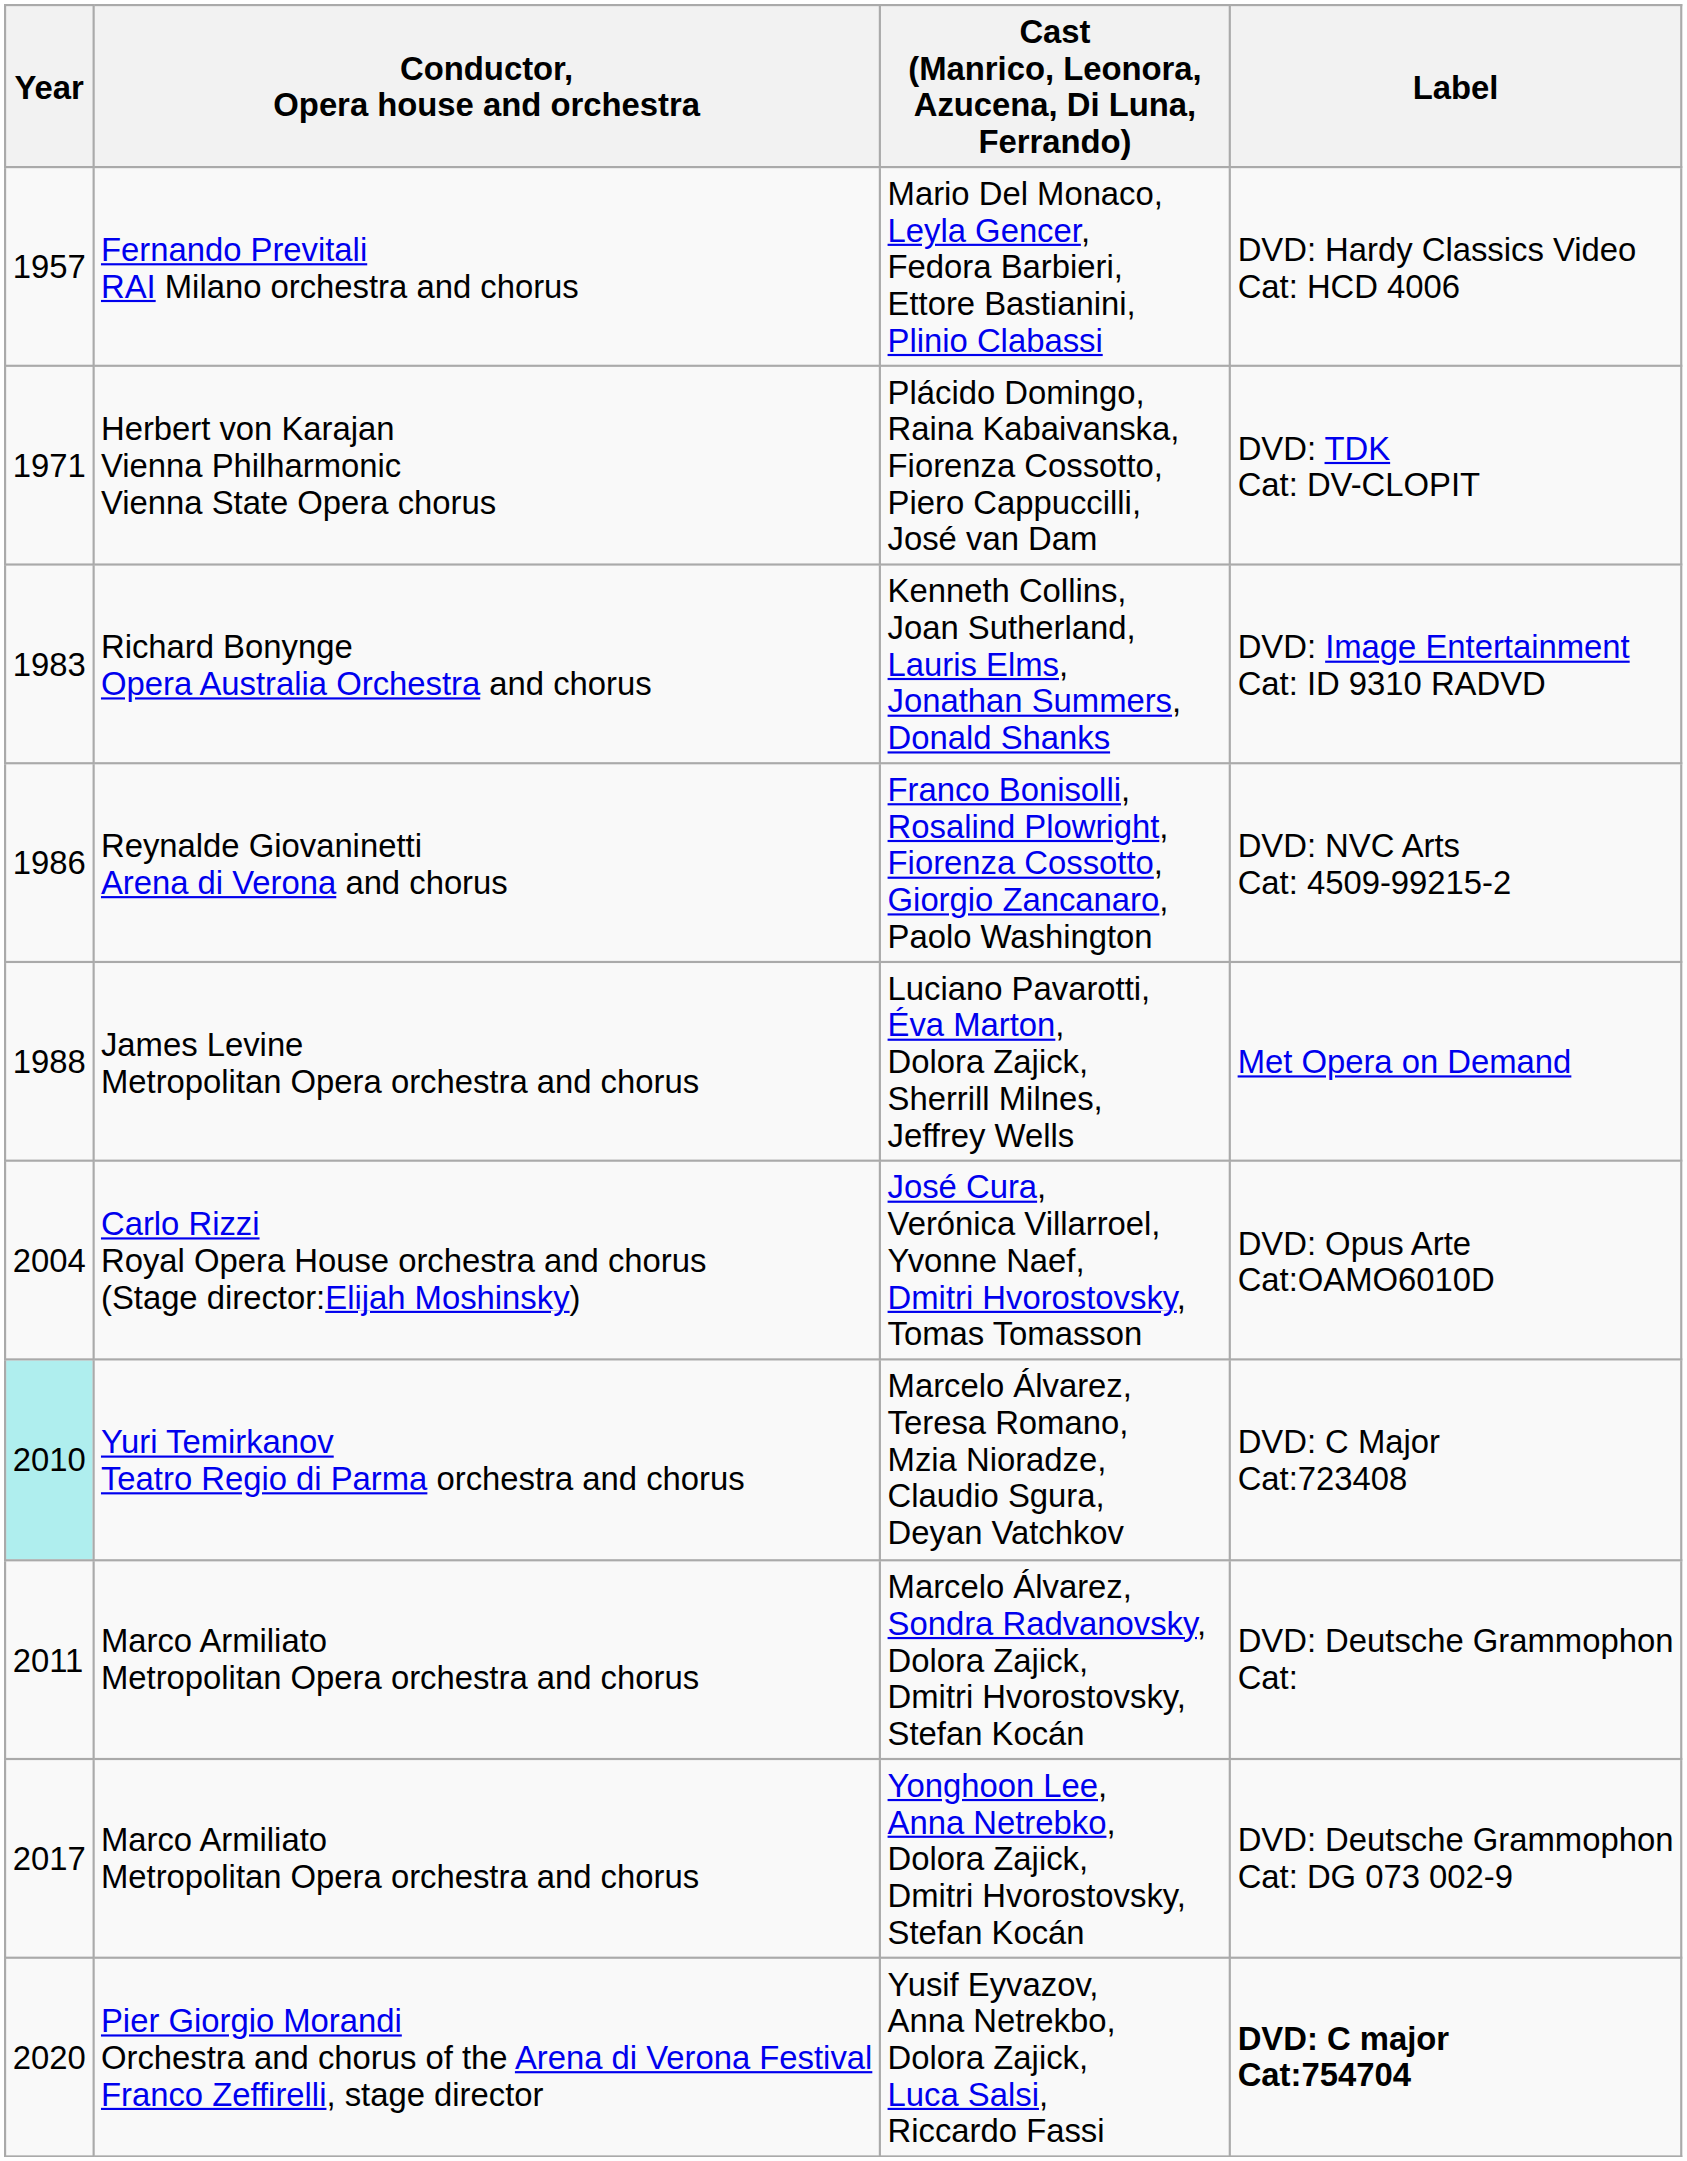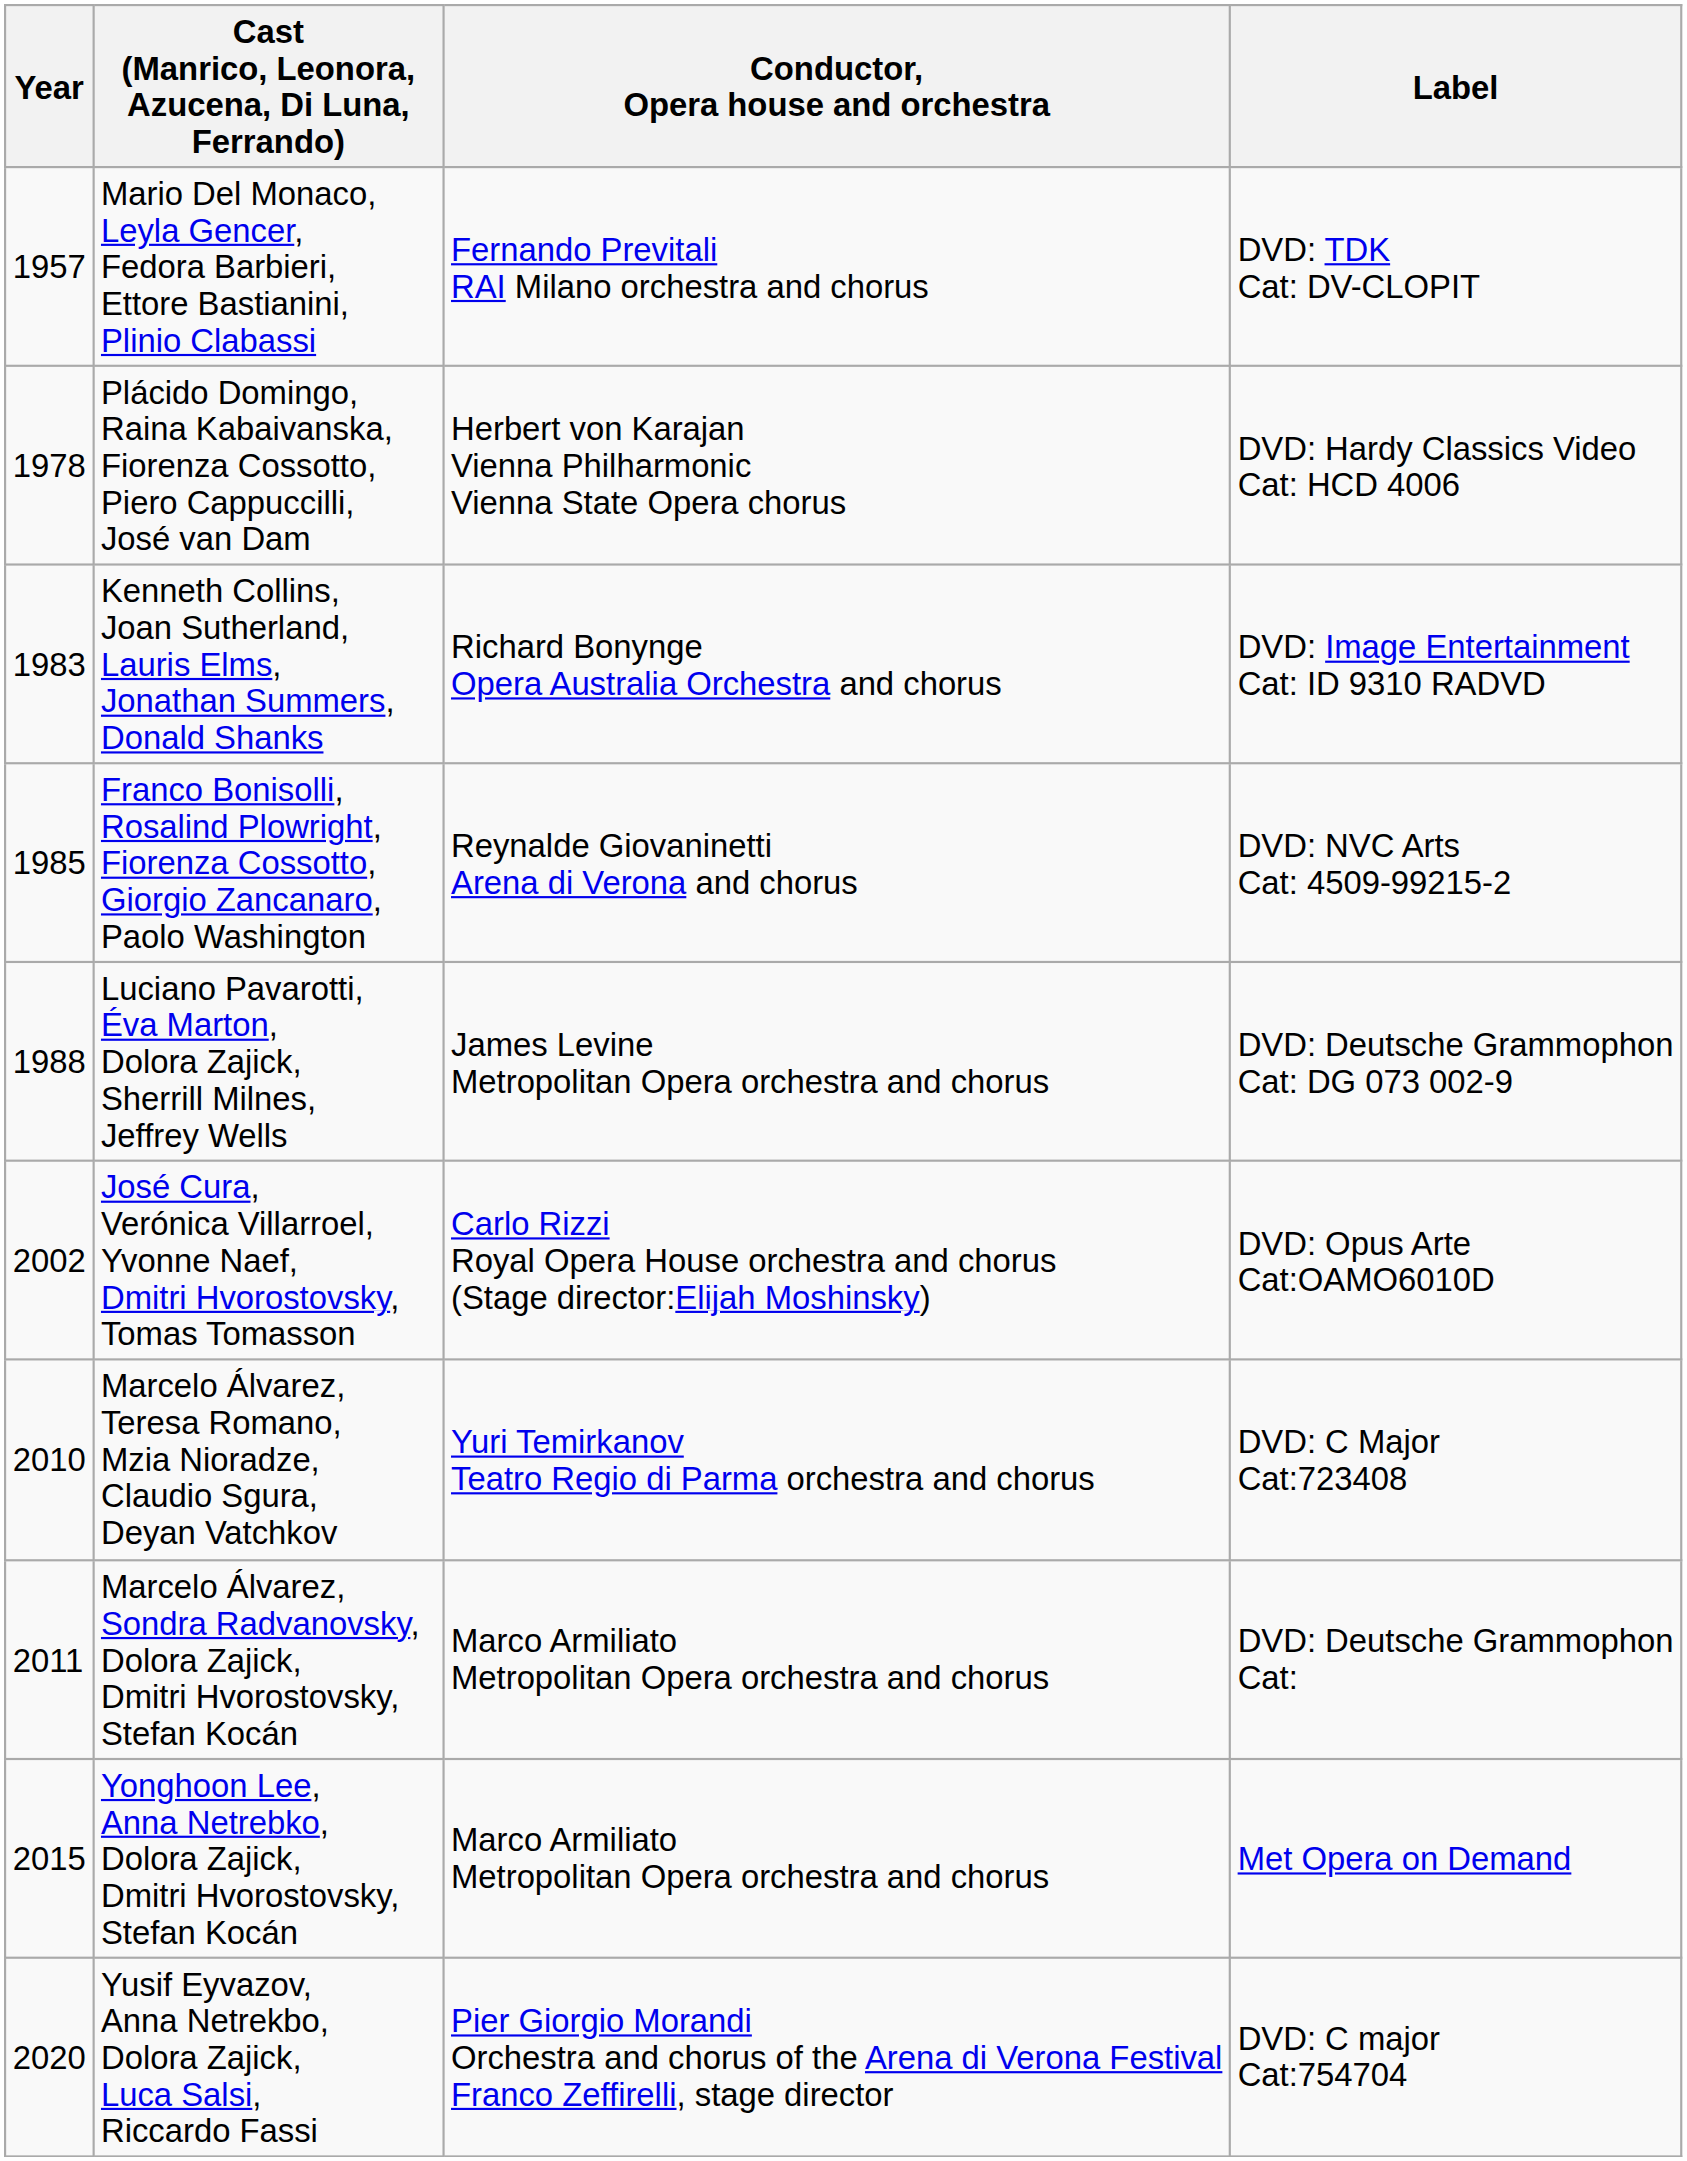columns swapped: (1055, 86) <-> (487, 86)
(1437, 267) DVD: Hardy Classics Video Cat: HCD 4006 -> (1359, 267) DVD: TDK Cat: DV-CLOPIT
(49, 466) 1971 -> (49, 466) 1978
(1359, 466) DVD: TDK Cat: DV-CLOPIT -> (1437, 466) DVD: Hardy Classics Video Cat: HCD 4006
(49, 863) 1986 -> (49, 863) 1985
(1404, 1062) Met Opera on Demand -> (1456, 1062) DVD: Deutsche Grammophon Cat: DG 073 002-9
(49, 1261) 2004 -> (49, 1261) 2002
(49, 1460) paleturquoise background -> (49, 1460) no background
(49, 1858) 2017 -> (49, 1858) 2015
(1456, 1858) DVD: Deutsche Grammophon Cat: DG 073 002-9 -> (1404, 1858) Met Opera on Demand
(1343, 2057) bold -> (1339, 2057) normal
